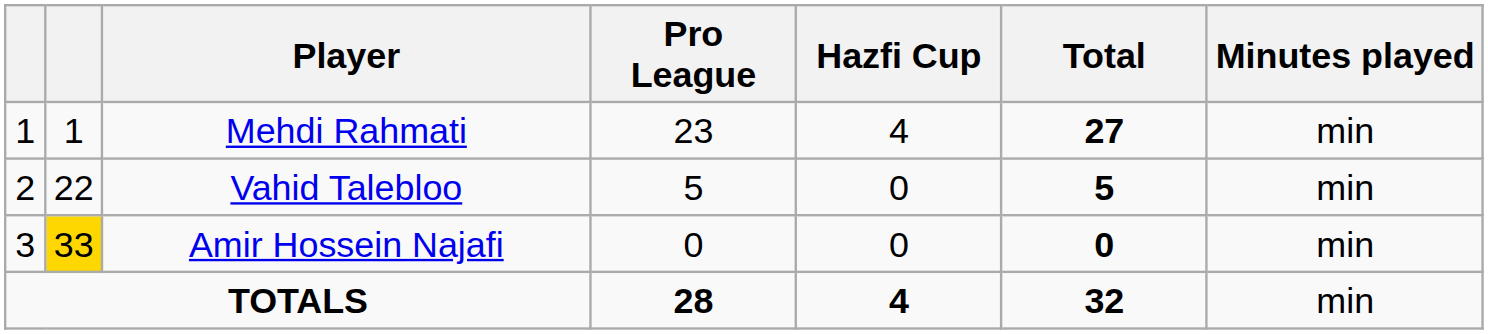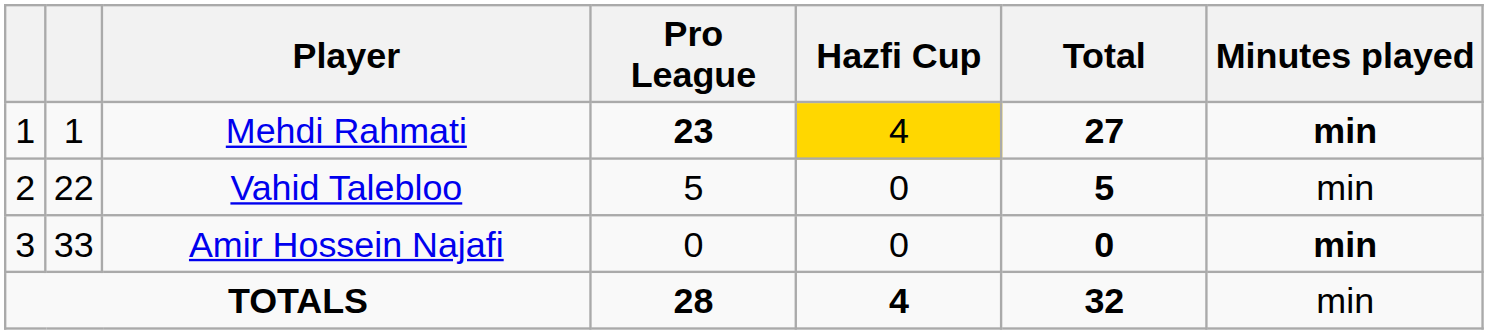(693, 131) normal -> (693, 131) bold
(899, 131) no background -> (899, 131) gold background
(1345, 131) normal -> (1345, 131) bold
(74, 244) gold background -> (74, 244) no background
(1345, 244) normal -> (1345, 244) bold
